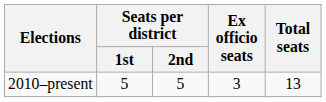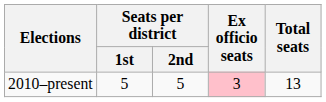(237, 84) no background -> (237, 84) pink background
